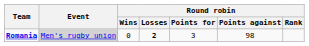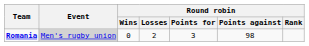(154, 35) bold -> (154, 35) normal
